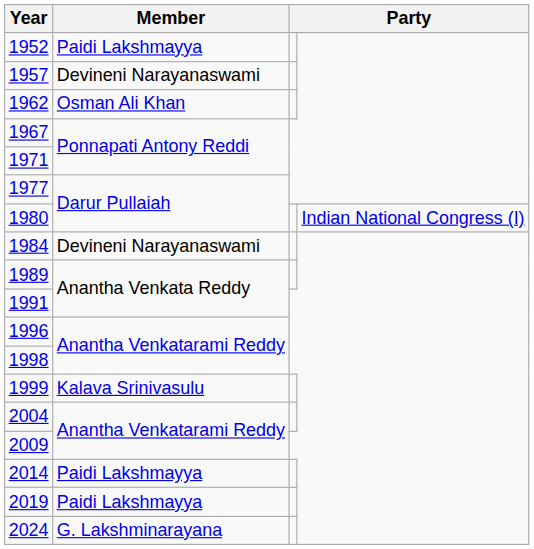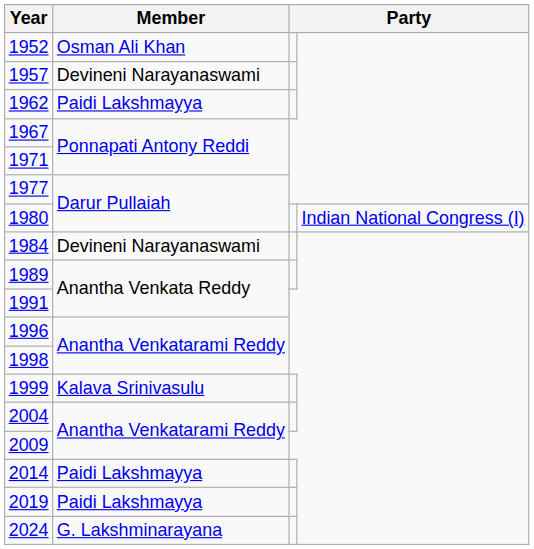(130, 47) Paidi Lakshmayya -> (121, 47) Osman Ali Khan
(121, 103) Osman Ali Khan -> (130, 103) Paidi Lakshmayya
